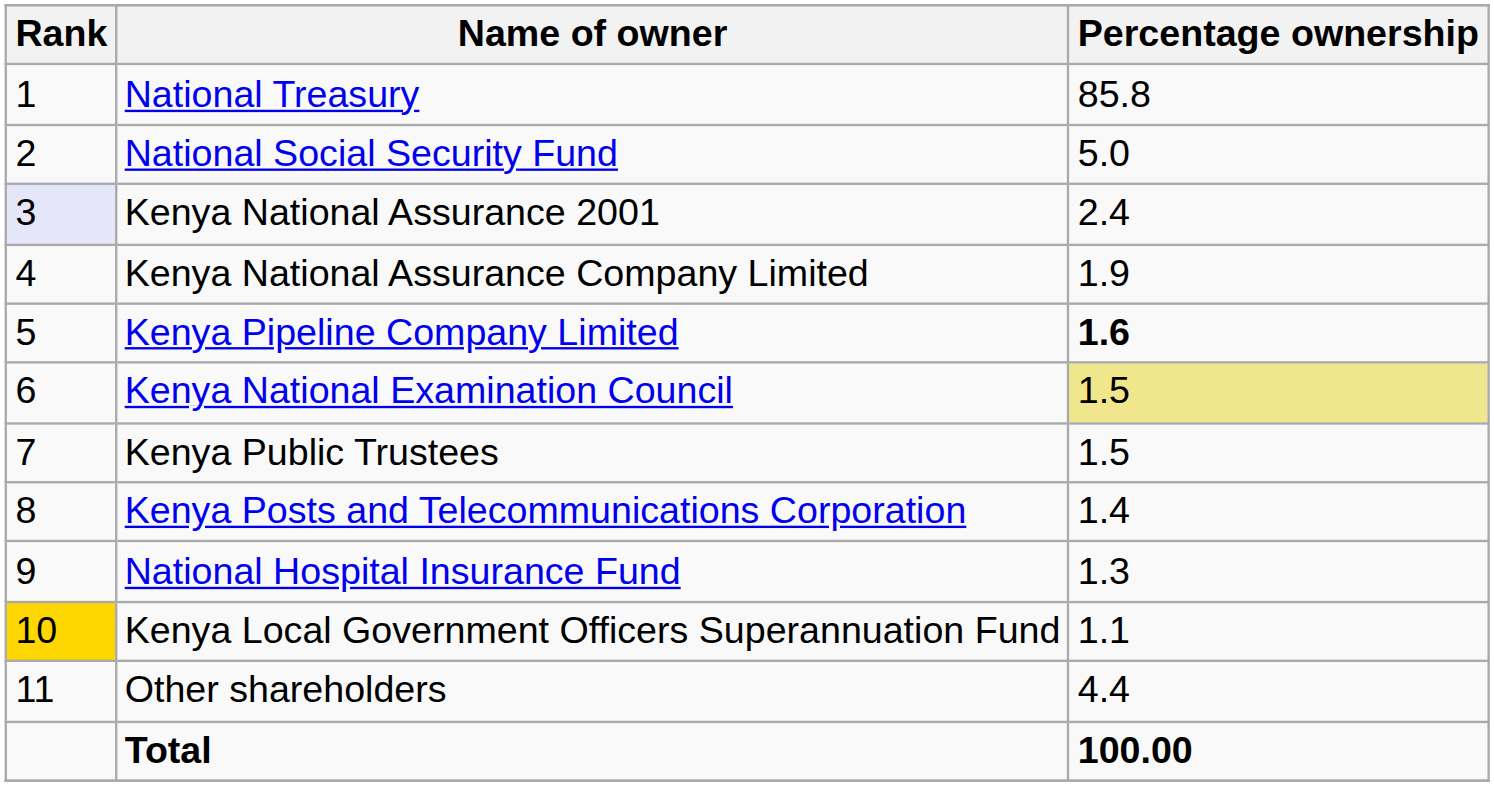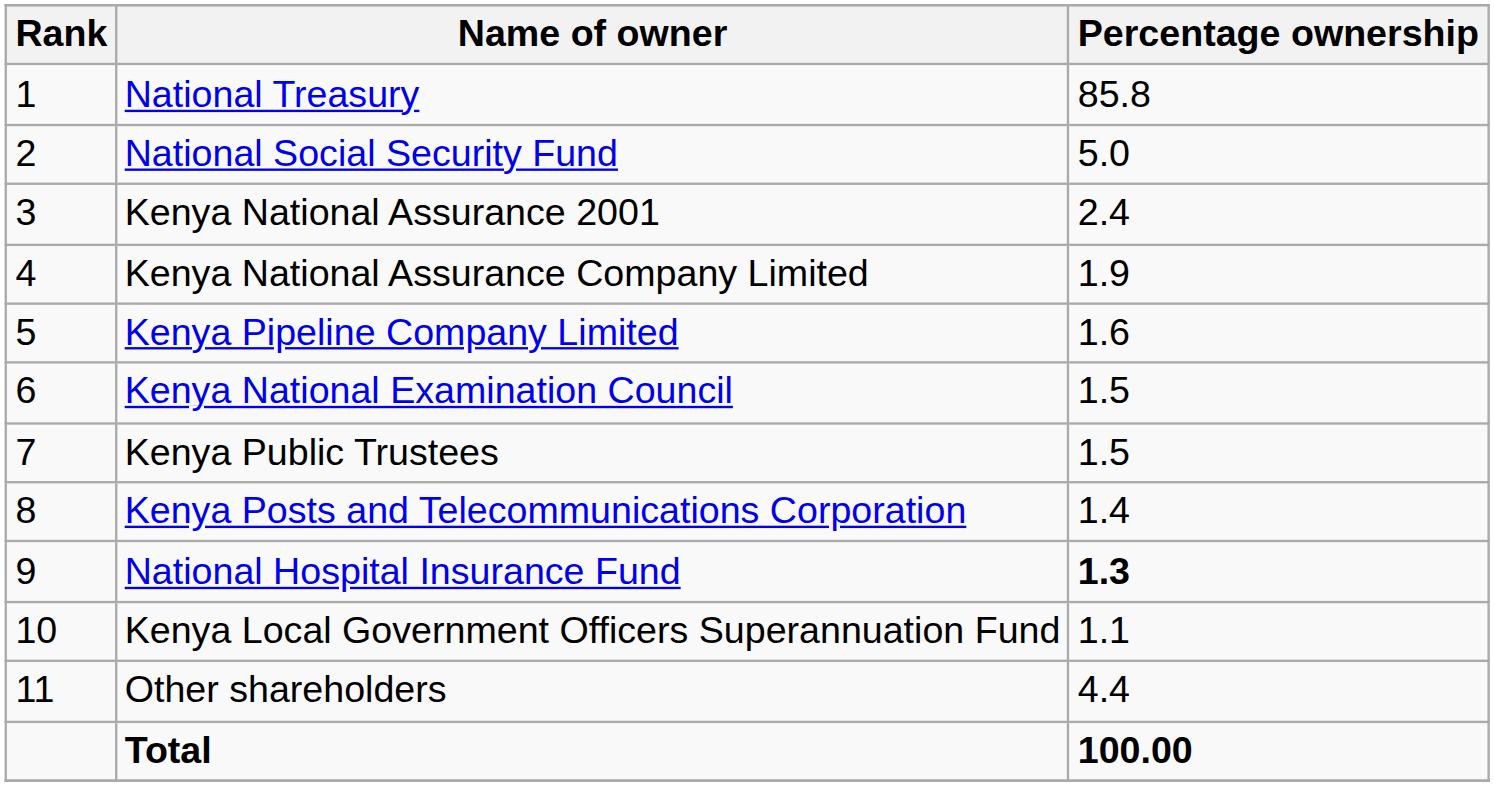(26, 213) lavender background -> (26, 213) no background
(1104, 332) bold -> (1104, 332) normal
(1104, 392) khaki background -> (1104, 392) no background
(1104, 570) normal -> (1104, 570) bold
(36, 630) gold background -> (36, 630) no background
